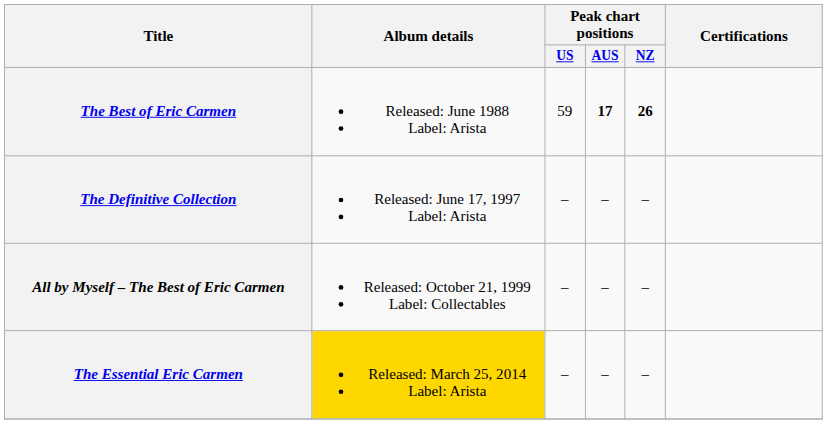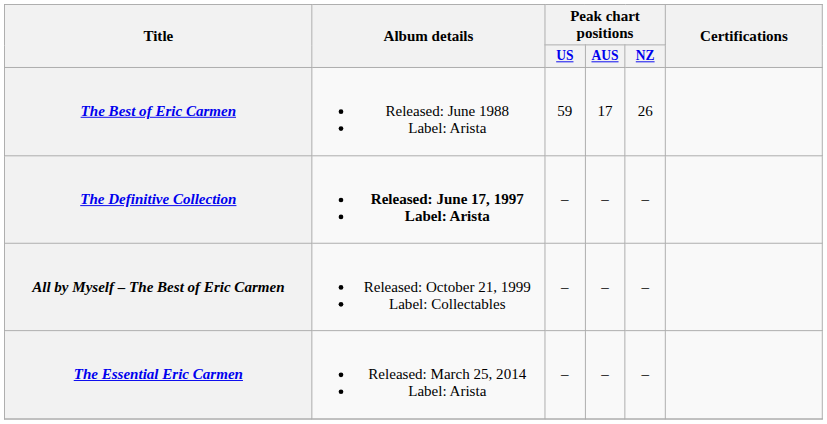(605, 111) bold -> (605, 111) normal
(645, 111) bold -> (645, 111) normal
(428, 208) normal -> (428, 208) bold
(428, 383) gold background -> (428, 383) no background
